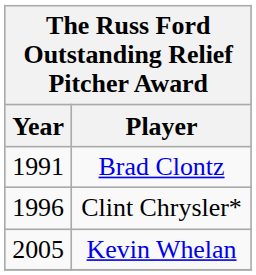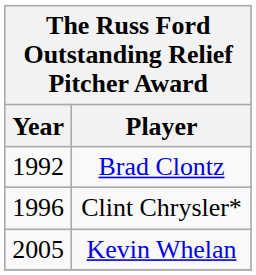(38, 166) 1991 -> (38, 166) 1992
